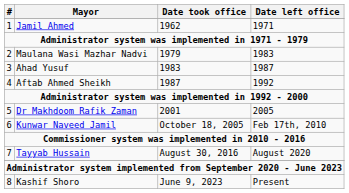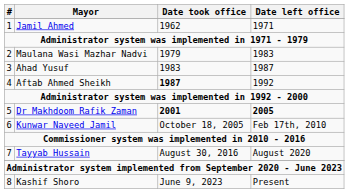(170, 82) normal -> (170, 82) bold
(170, 111) normal -> (170, 111) bold
(263, 111) normal -> (263, 111) bold
